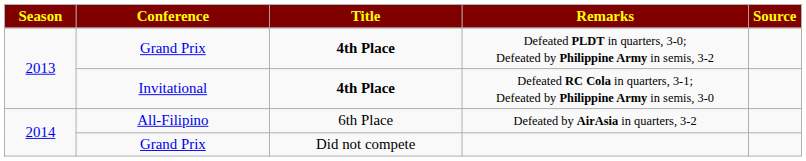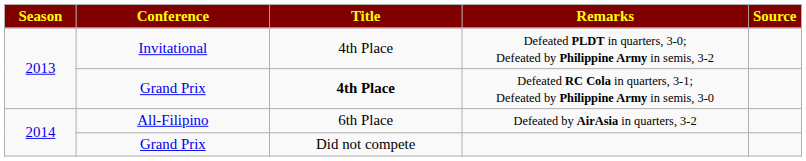(173, 48) Grand Prix -> (173, 48) Invitational
(366, 48) bold -> (366, 48) normal
(173, 88) Invitational -> (173, 88) Grand Prix
